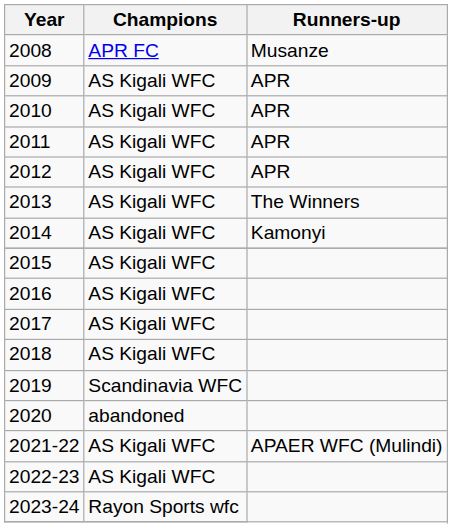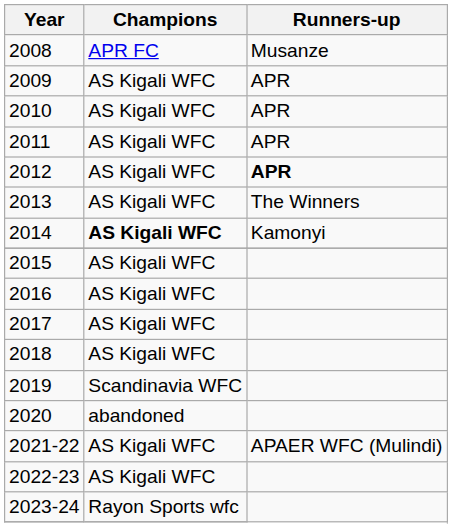(271, 171) normal -> (271, 171) bold
(152, 232) normal -> (155, 232) bold
